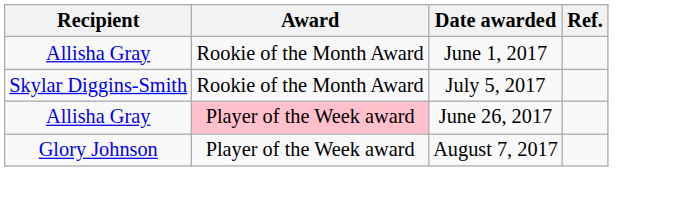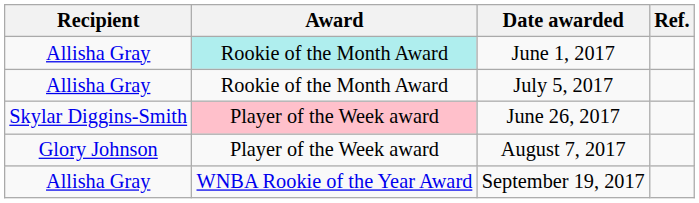(310, 52) no background -> (334, 52) paleturquoise background
(98, 85) Skylar Diggins-Smith -> (98, 85) Allisha Gray
(98, 117) Allisha Gray -> (98, 117) Skylar Diggins-Smith
+ row: (563, 181)
